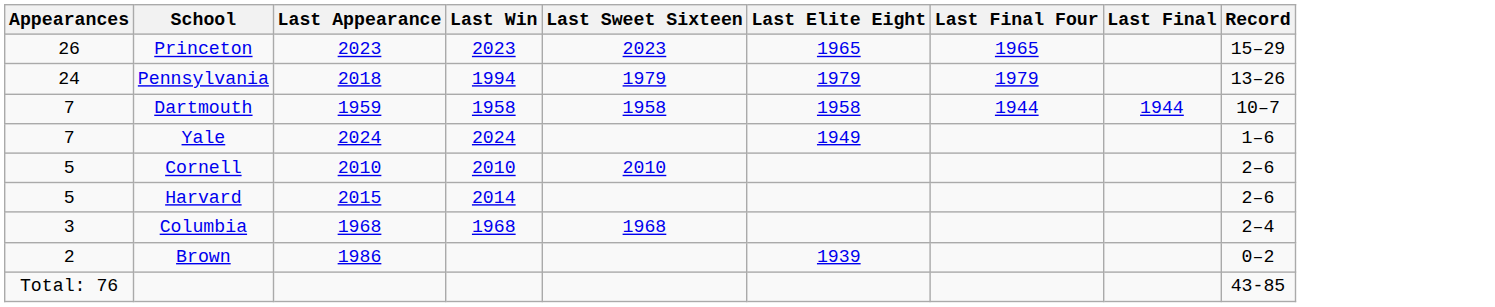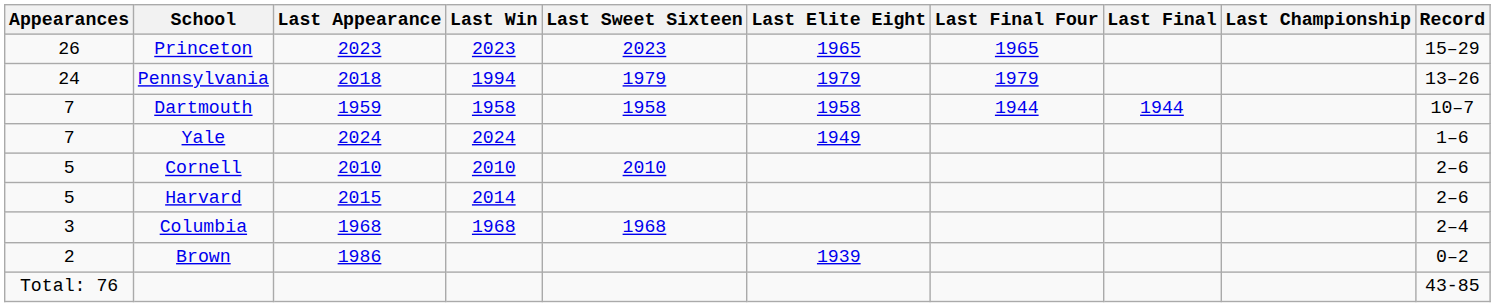+ column: (1318, 20)
